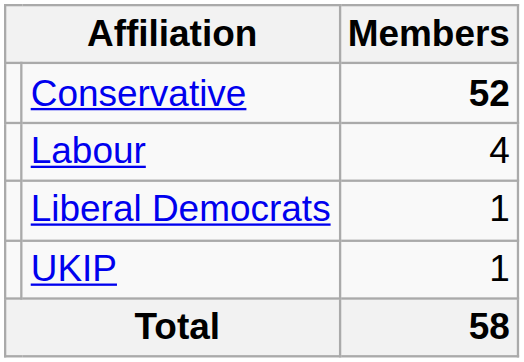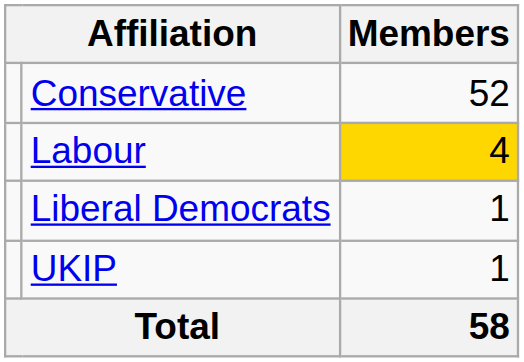(489, 92) bold -> (489, 92) normal
(500, 151) no background -> (500, 151) gold background
